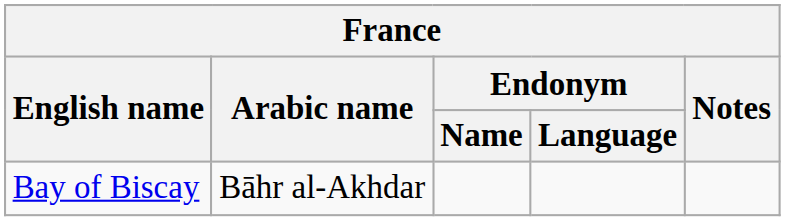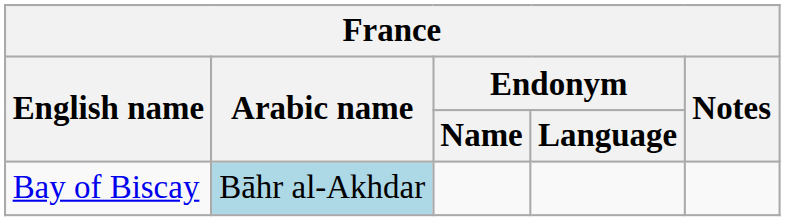(322, 187) no background -> (322, 187) lightblue background
